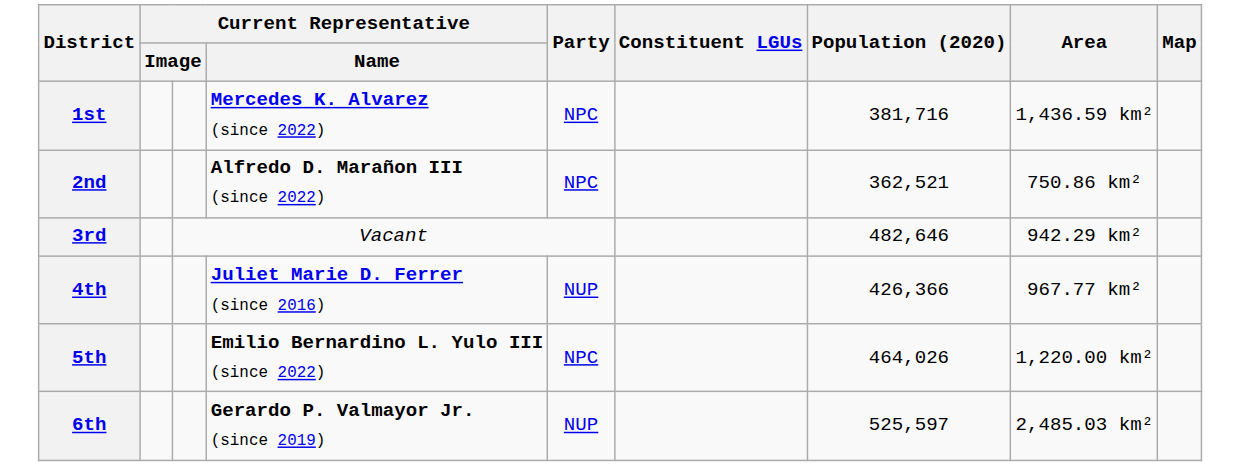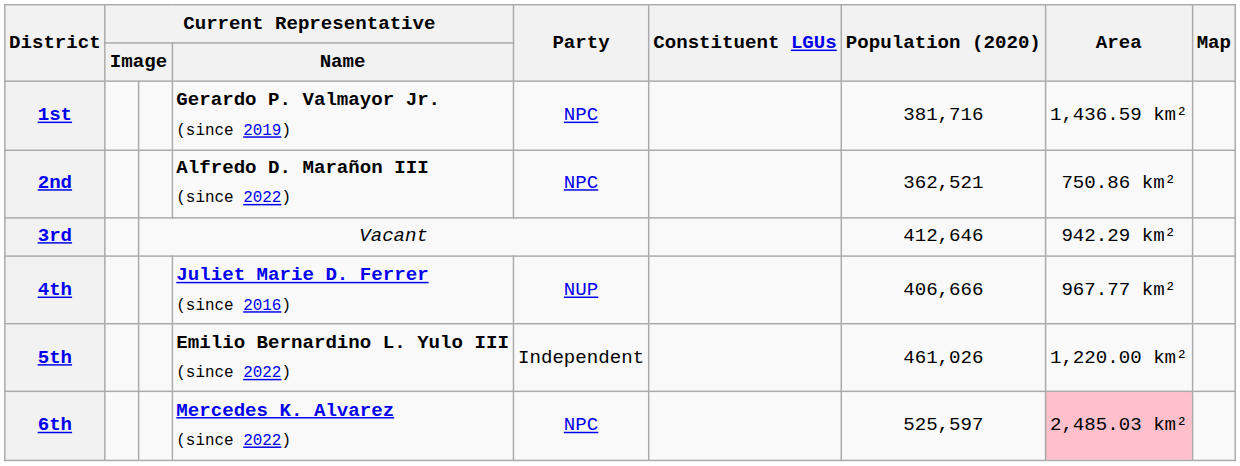(320, 114) Mercedes K. Alvarez (since 2022) -> (308, 114) Gerardo P. Valmayor Jr. (since 2019)
(909, 236) 482,646 -> (943, 236) 412,646
(909, 289) 426,366 -> (943, 289) 406,666
(581, 357) NPC -> (581, 357) Independent
(909, 357) 464,026 -> (943, 357) 461,026
(343, 424) Gerardo P. Valmayor Jr. (since 2019) -> (285, 424) Mercedes K. Alvarez (since 2022)
(581, 425) NUP -> (581, 425) NPC
(1084, 425) no background -> (1119, 425) pink background
